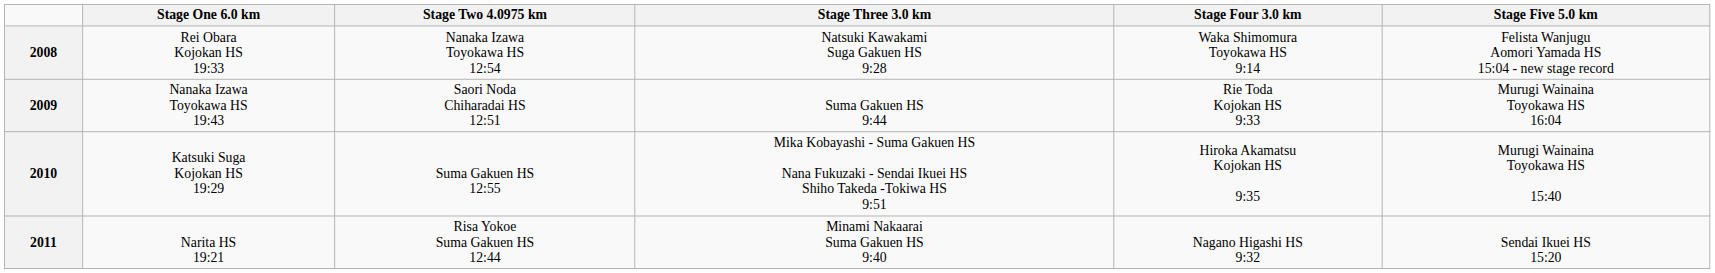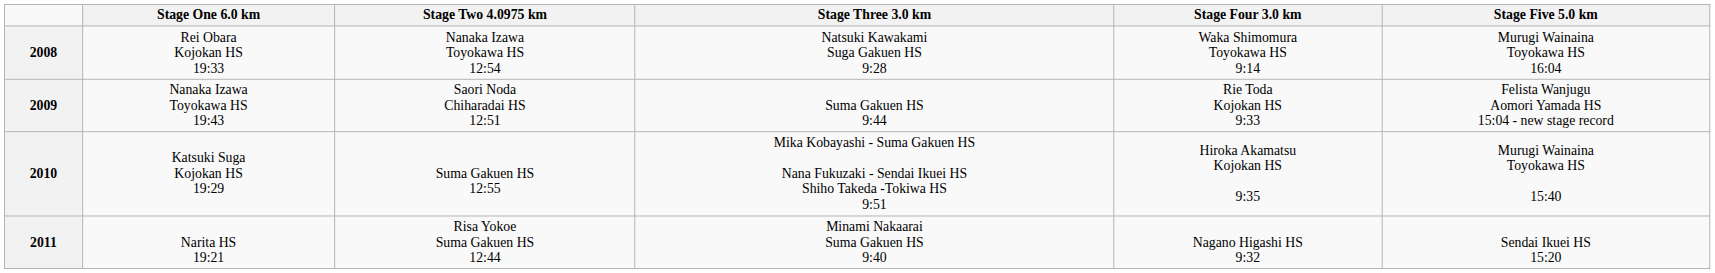(1546, 52) Felista Wanjugu Aomori Yamada HS 15:04 - new stage record -> (1546, 52) Murugi Wainaina Toyokawa HS 16:04
(1546, 105) Murugi Wainaina Toyokawa HS 16:04 -> (1546, 105) Felista Wanjugu Aomori Yamada HS 15:04 - new stage record
